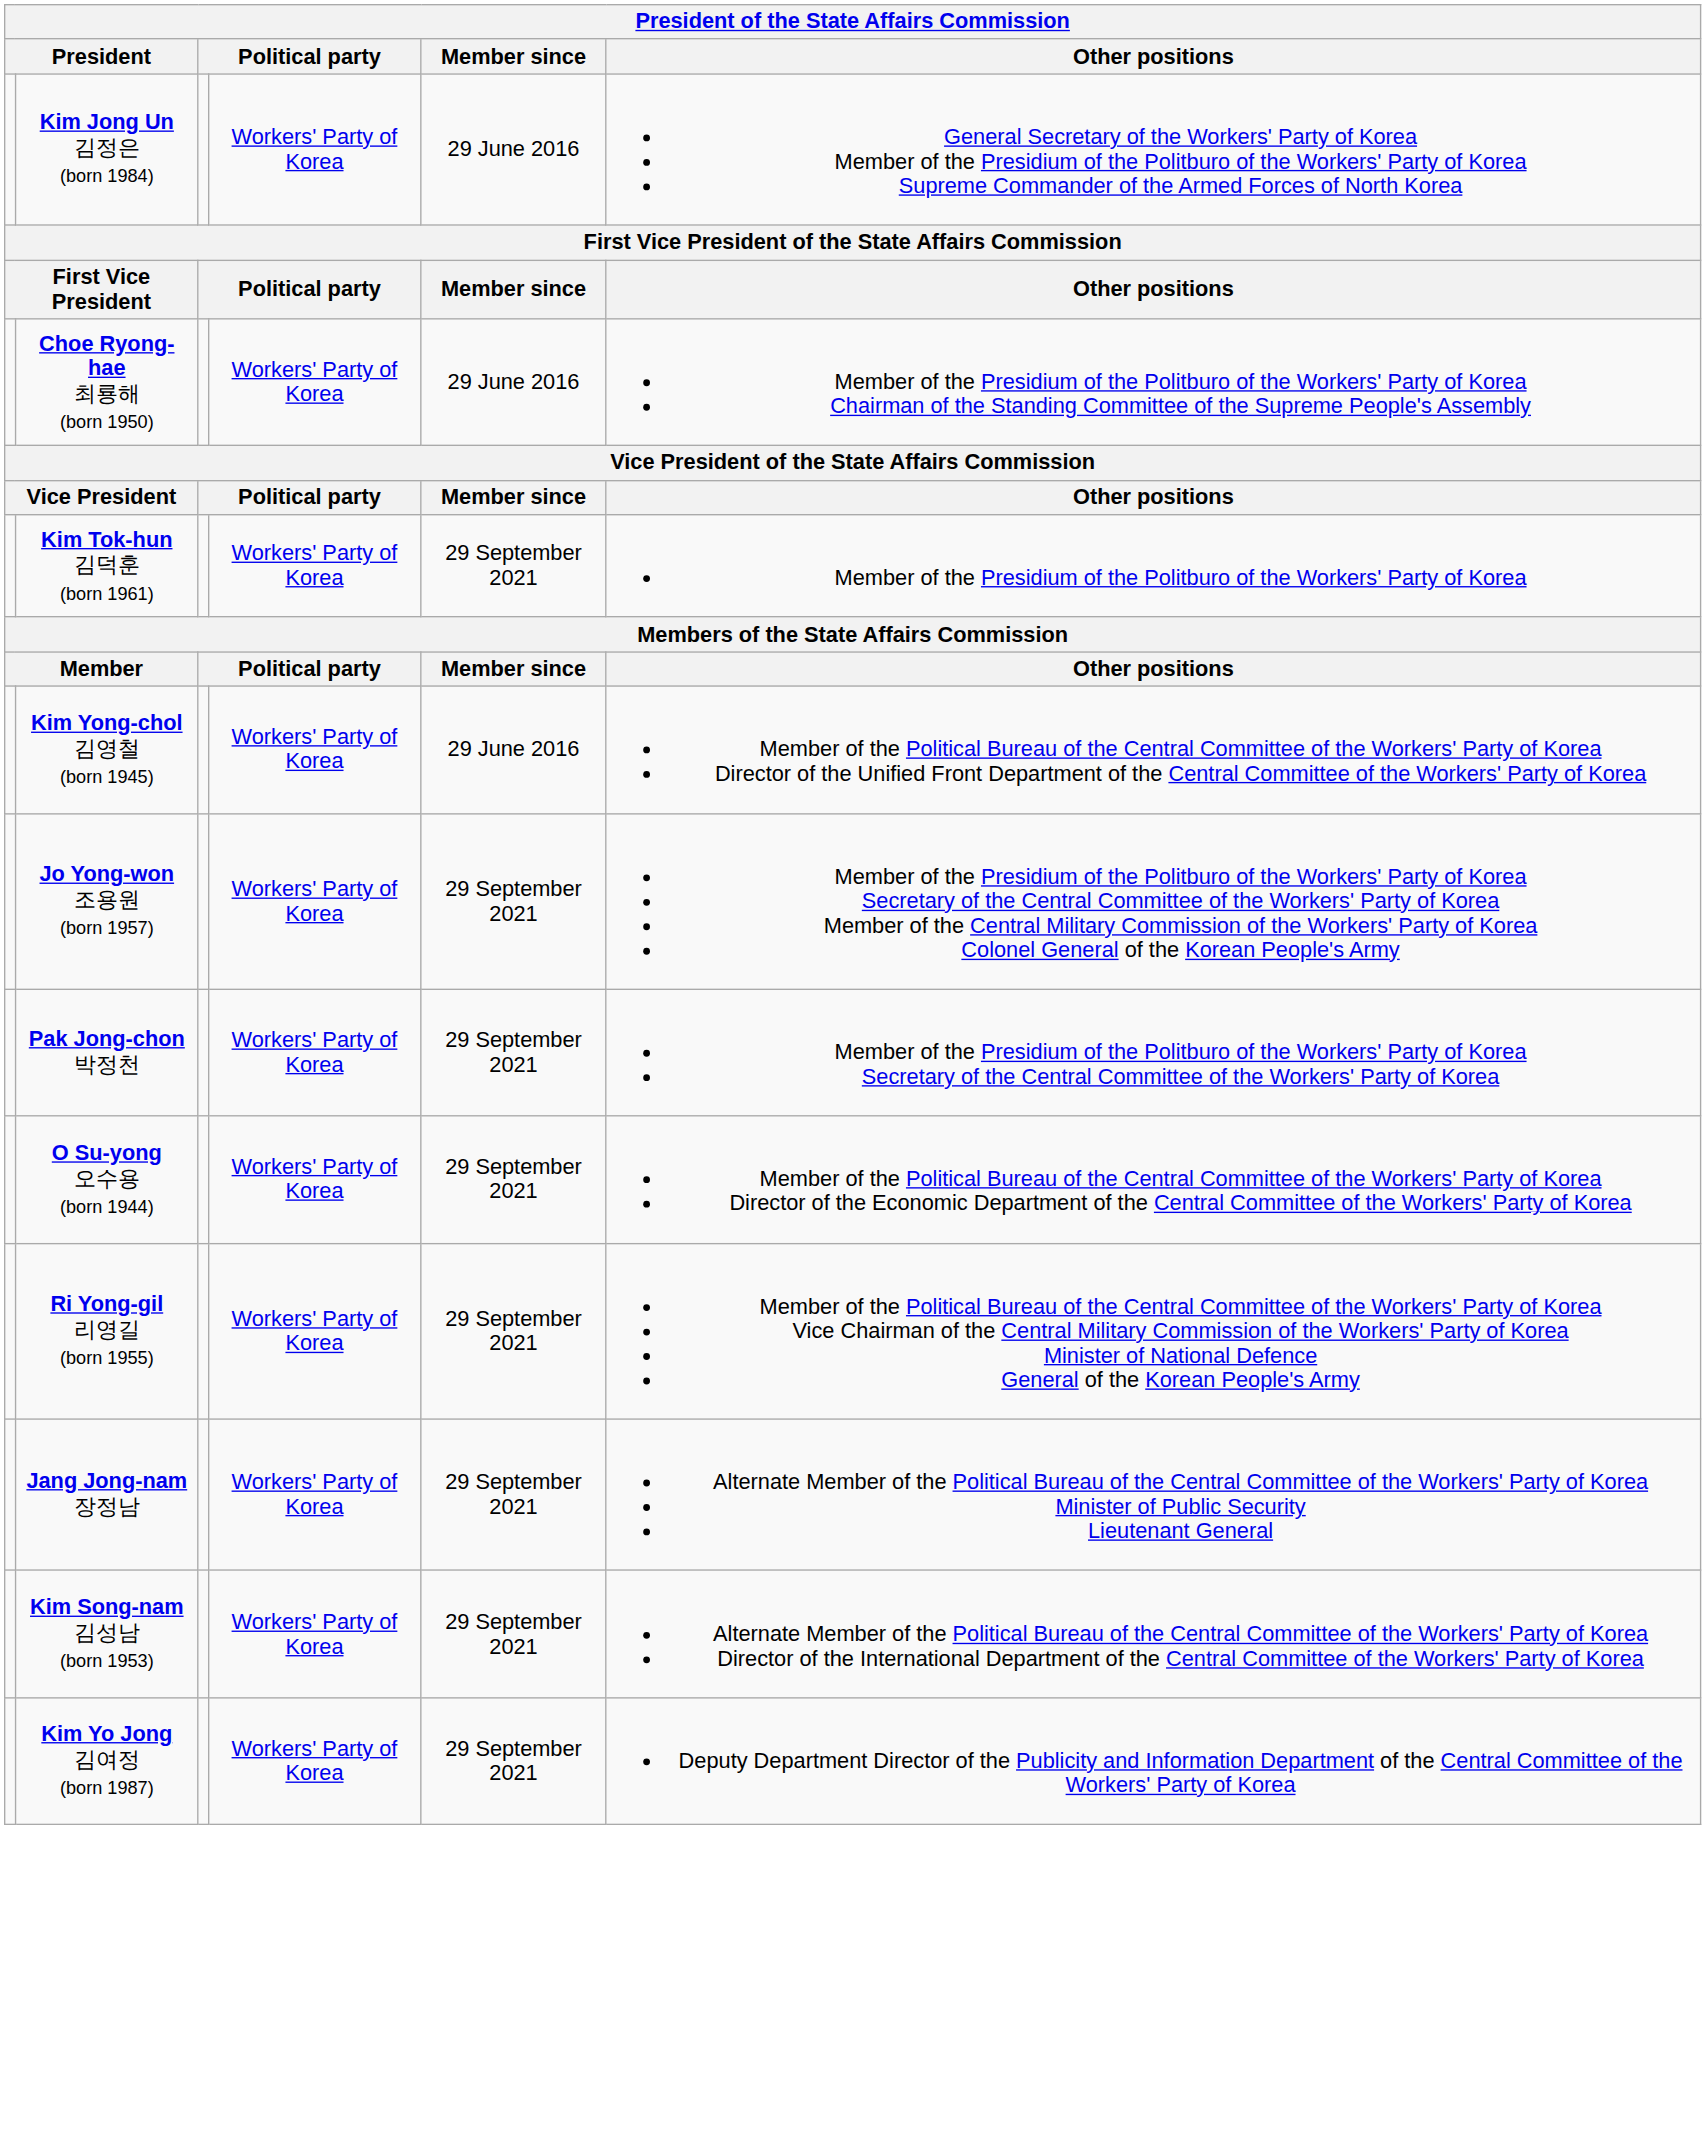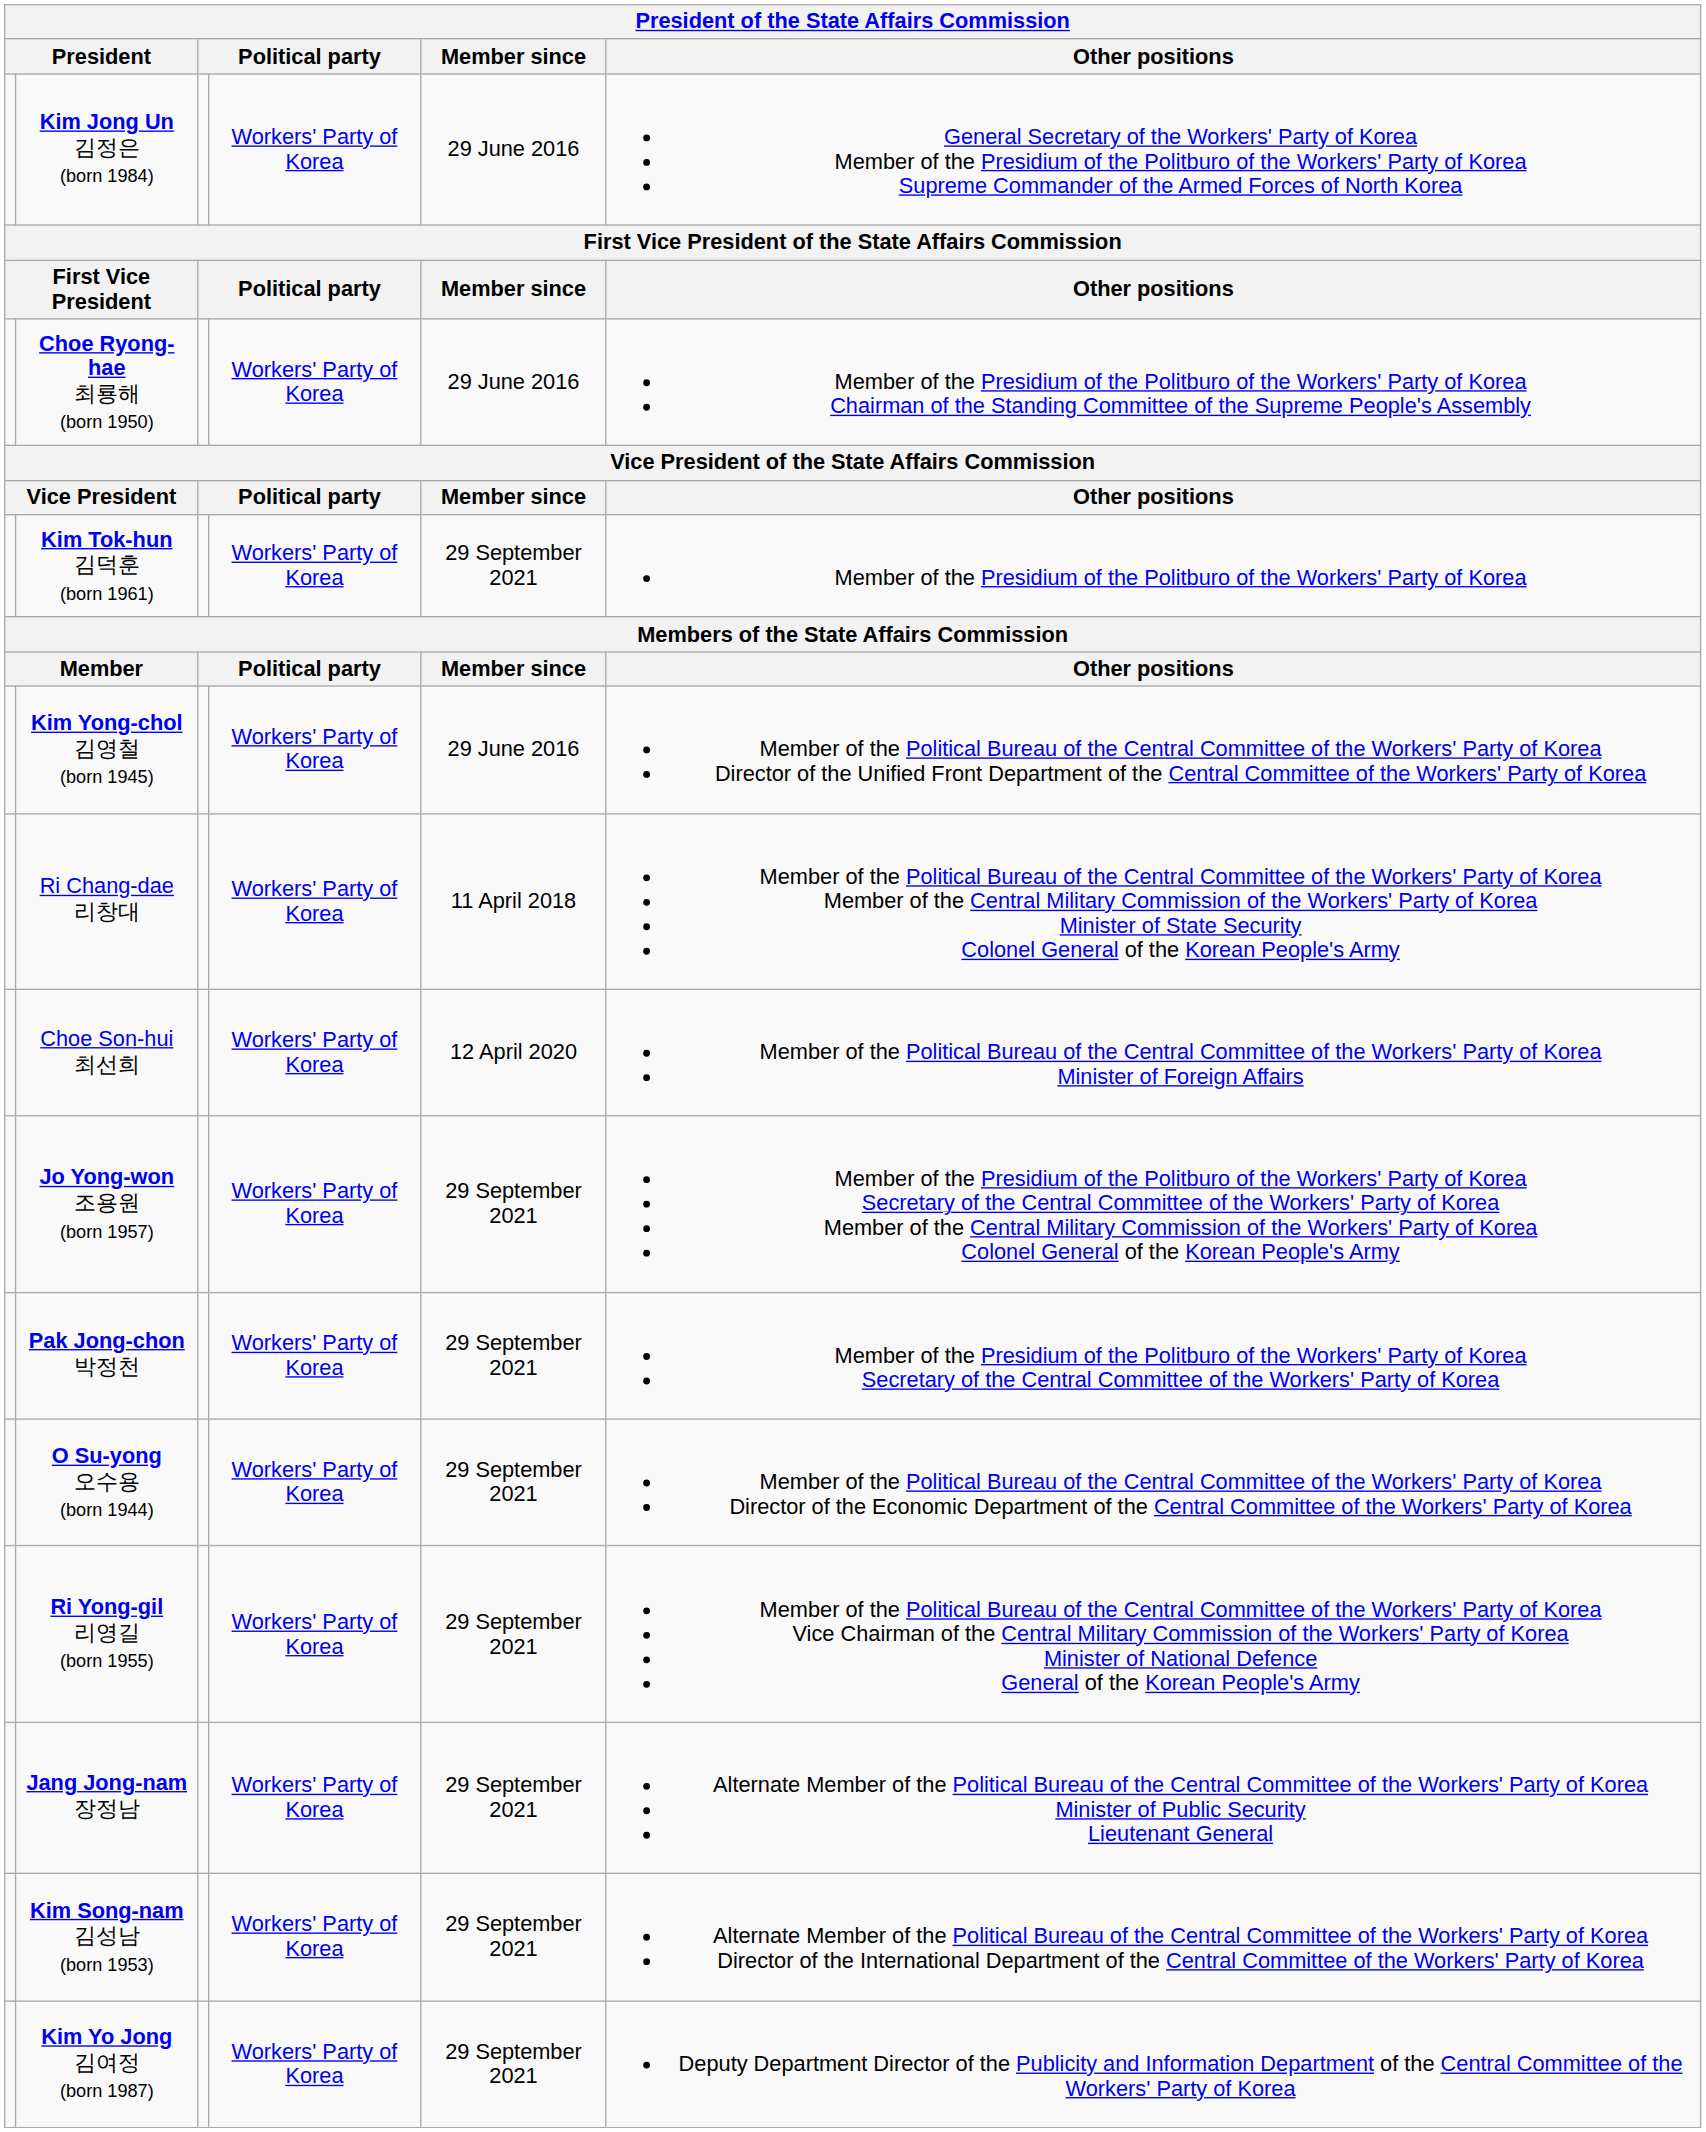+ row: (107, 899)
+ row: (107, 1051)
